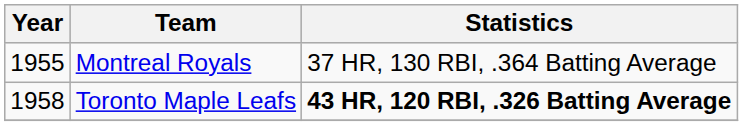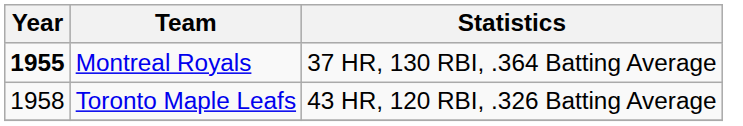(37, 62) normal -> (37, 62) bold
(519, 100) bold -> (512, 100) normal
